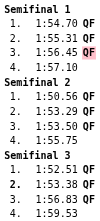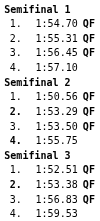(89, 53) pink background -> (89, 53) no background
(16, 111) normal -> (16, 111) bold
(16, 141) normal -> (16, 141) bold
